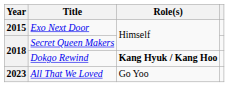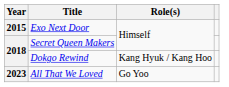(168, 58) bold -> (165, 58) normal
